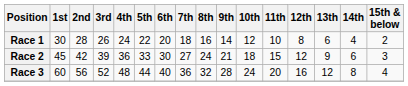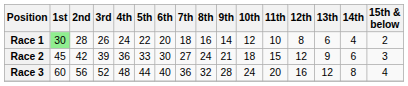(60, 40) no background -> (60, 40) lightgreen background
